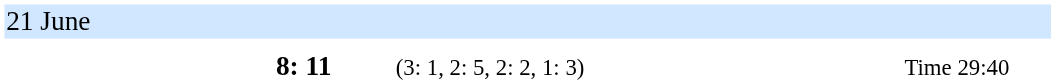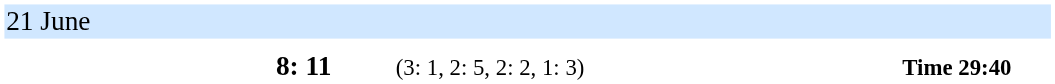(957, 67) normal -> (957, 65) bold
